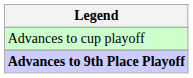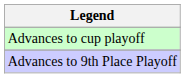(96, 60) bold -> (92, 60) normal
